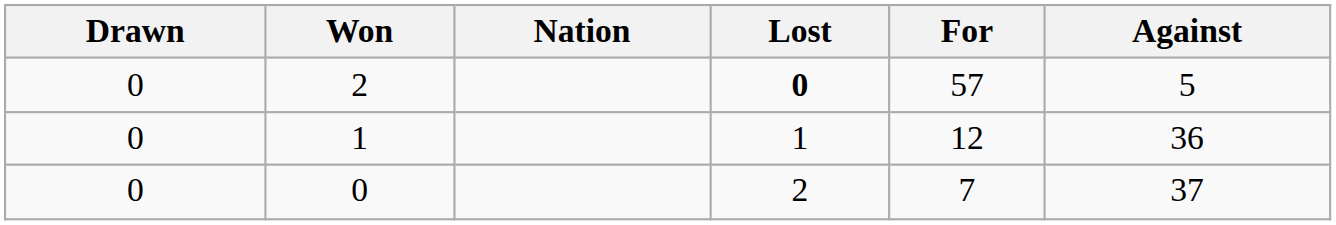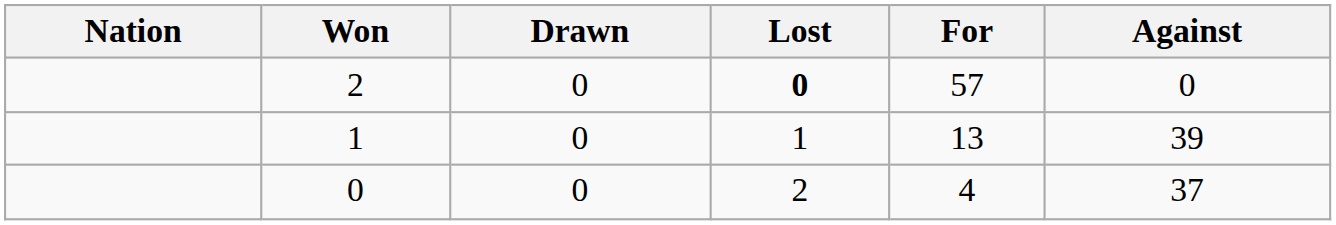columns swapped: (582, 31) <-> (135, 31)
(1187, 84) 5 -> (1187, 84) 0
(967, 137) 12 -> (967, 137) 13
(1187, 137) 36 -> (1187, 137) 39
(967, 191) 7 -> (967, 191) 4
